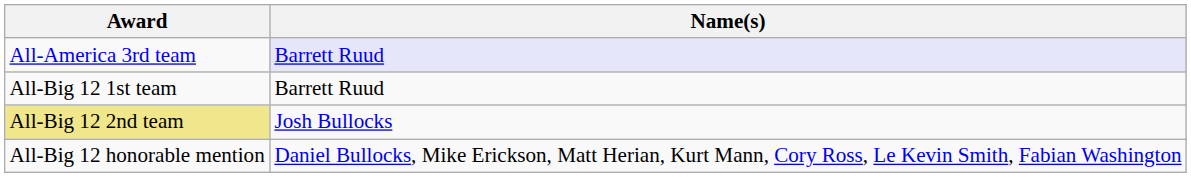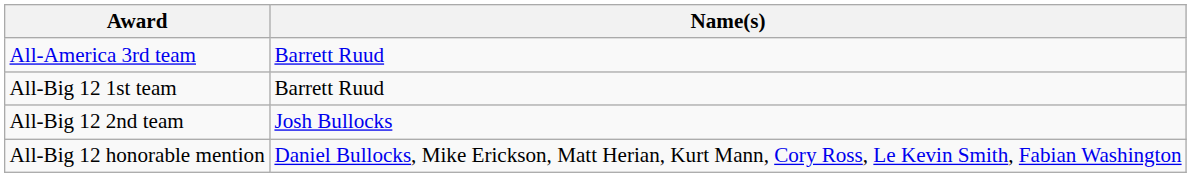(329, 54) lavender background -> (329, 54) no background
(97, 121) khaki background -> (97, 121) no background
